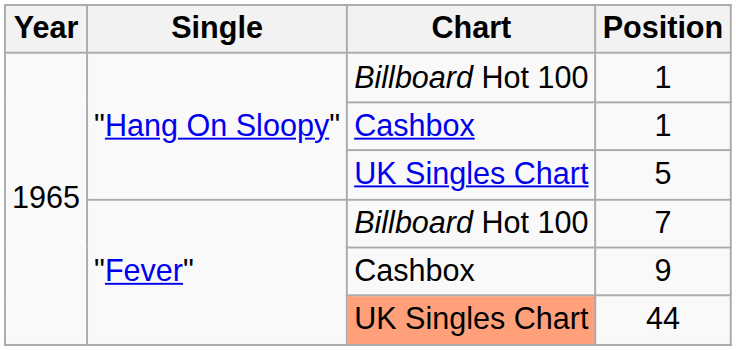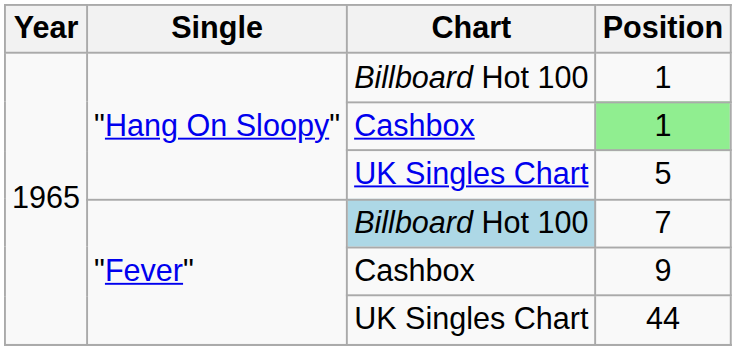(663, 125) no background -> (663, 125) lightgreen background
(471, 222) no background -> (471, 222) lightblue background
(471, 319) lightsalmon background -> (471, 319) no background
